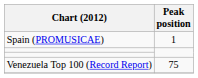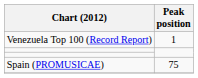(55, 39) Spain (PROMUSICAE) -> (79, 39) Venezuela Top 100 (Record Report)
(79, 65) Venezuela Top 100 (Record Report) -> (55, 65) Spain (PROMUSICAE)
